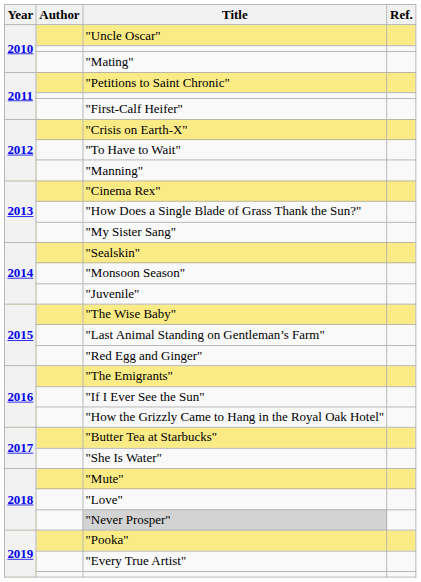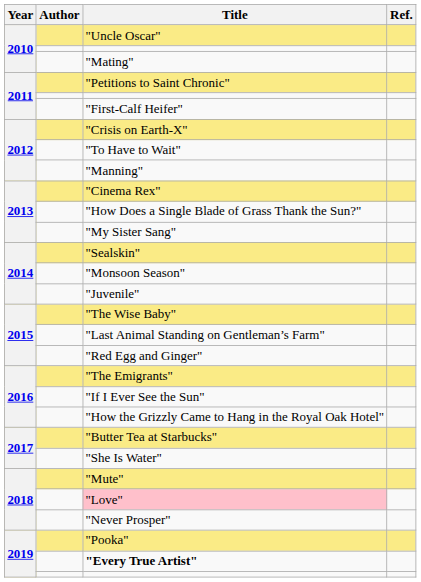(104, 499) no background -> (104, 499) pink background
(128, 520) lightgrey background -> (128, 520) no background
(136, 561) normal -> (141, 561) bold
